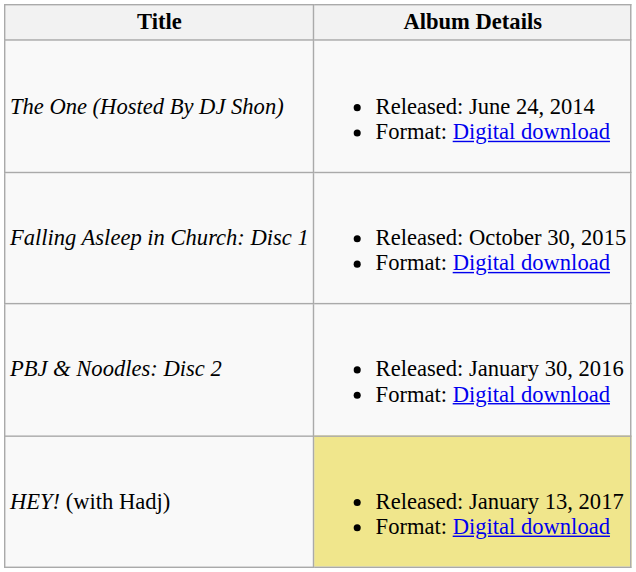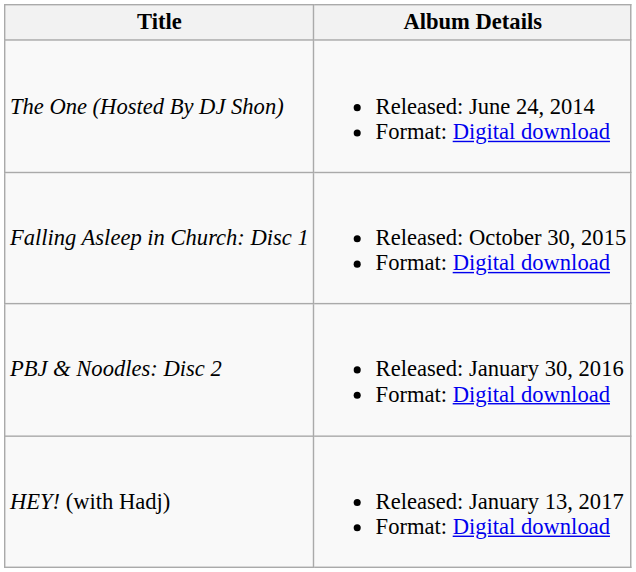(473, 514) khaki background -> (473, 514) no background
